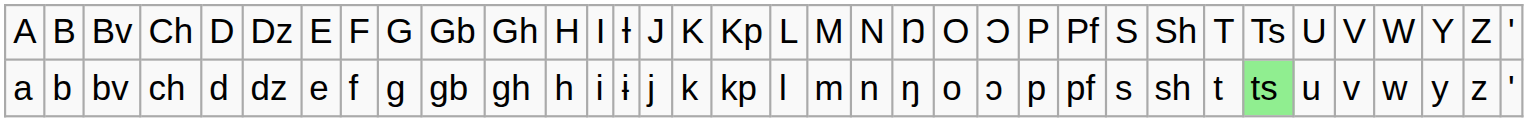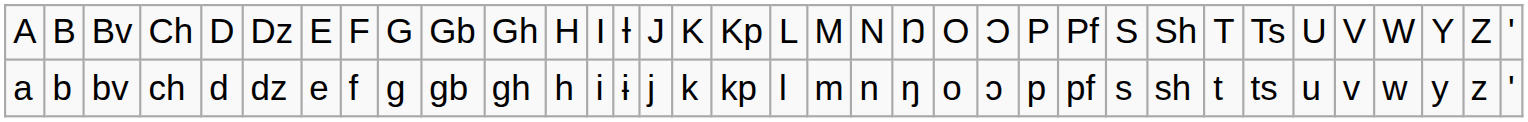(1264, 87) lightgreen background -> (1264, 87) no background
